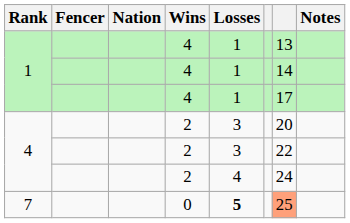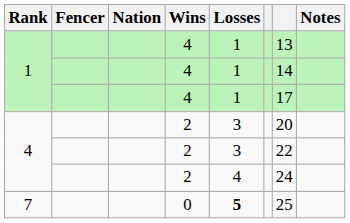(284, 204) lightsalmon background -> (284, 204) no background
